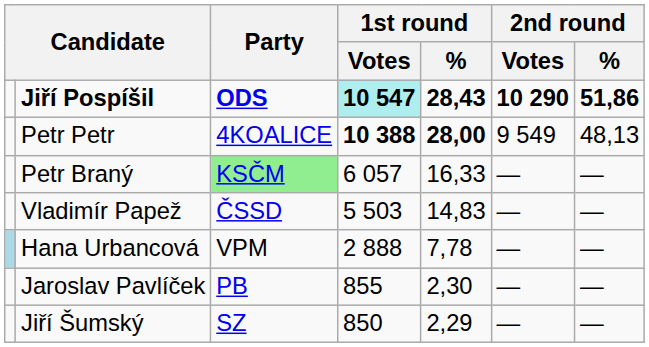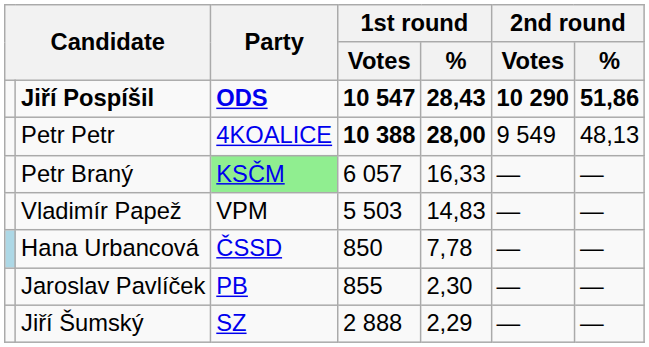(379, 98) paleturquoise background -> (379, 98) no background
(249, 211) ČSSD -> (242, 211) VPM
(242, 248) VPM -> (249, 248) ČSSD
(373, 248) 2 888 -> (363, 248) 850
(363, 323) 850 -> (373, 323) 2 888
